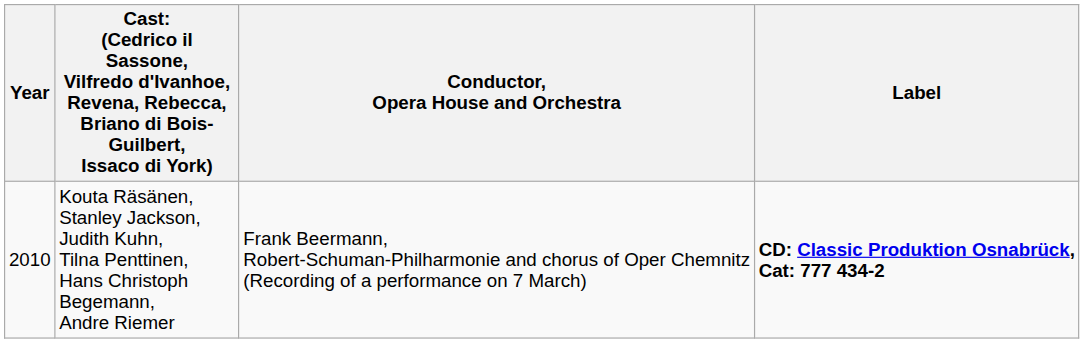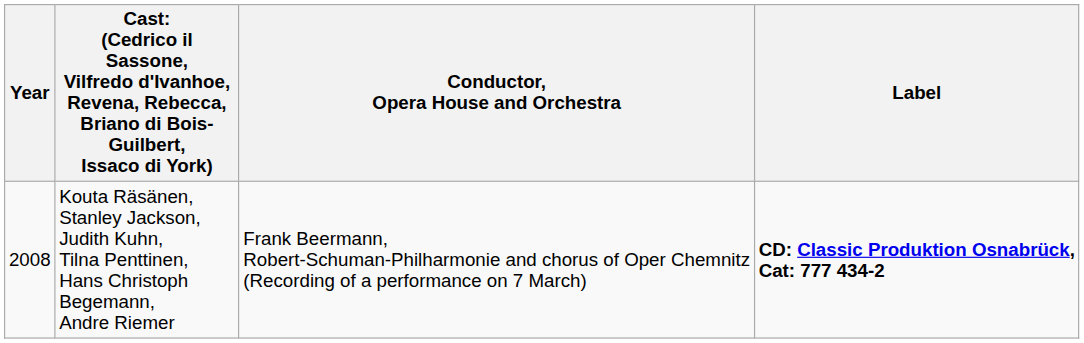(30, 259) 2010 -> (30, 259) 2008
